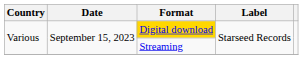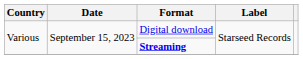(176, 29) gold background -> (176, 29) no background
(161, 46) normal -> (163, 46) bold
